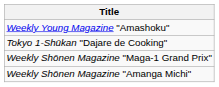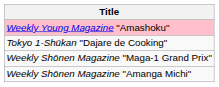(88, 27) no background -> (88, 27) pink background
